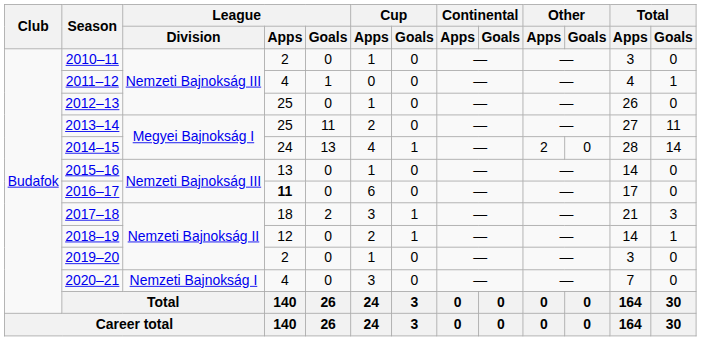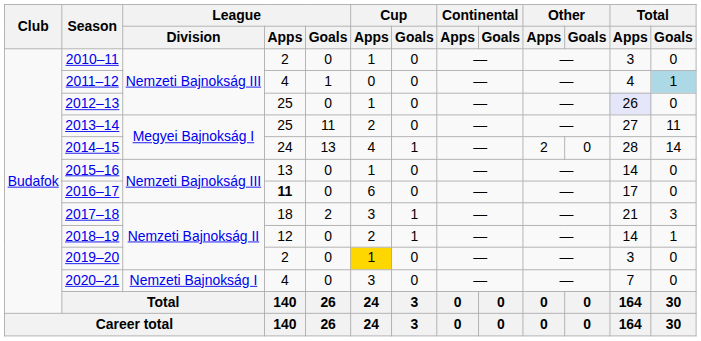(673, 81) no background -> (673, 81) lightblue background
(630, 103) no background -> (630, 103) lavender background
(371, 258) no background -> (371, 258) gold background
